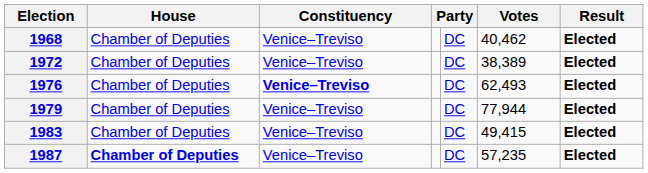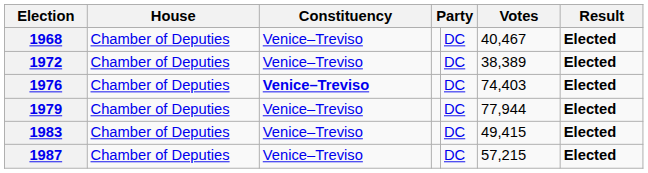(504, 39) 40,462 -> (504, 39) 40,467
(504, 86) 62,493 -> (504, 86) 74,403
(165, 156) bold -> (160, 156) normal
(504, 156) 57,235 -> (504, 156) 57,215
